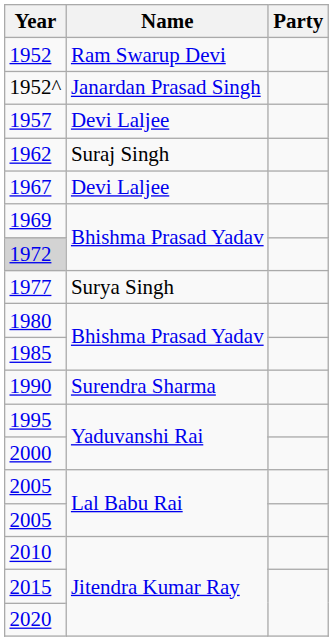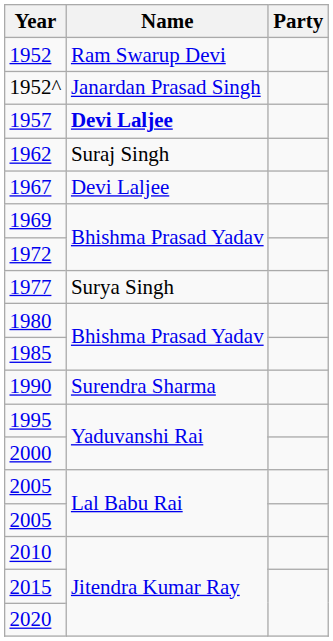(120, 120) normal -> (122, 120) bold
(30, 253) lightgrey background -> (30, 253) no background
